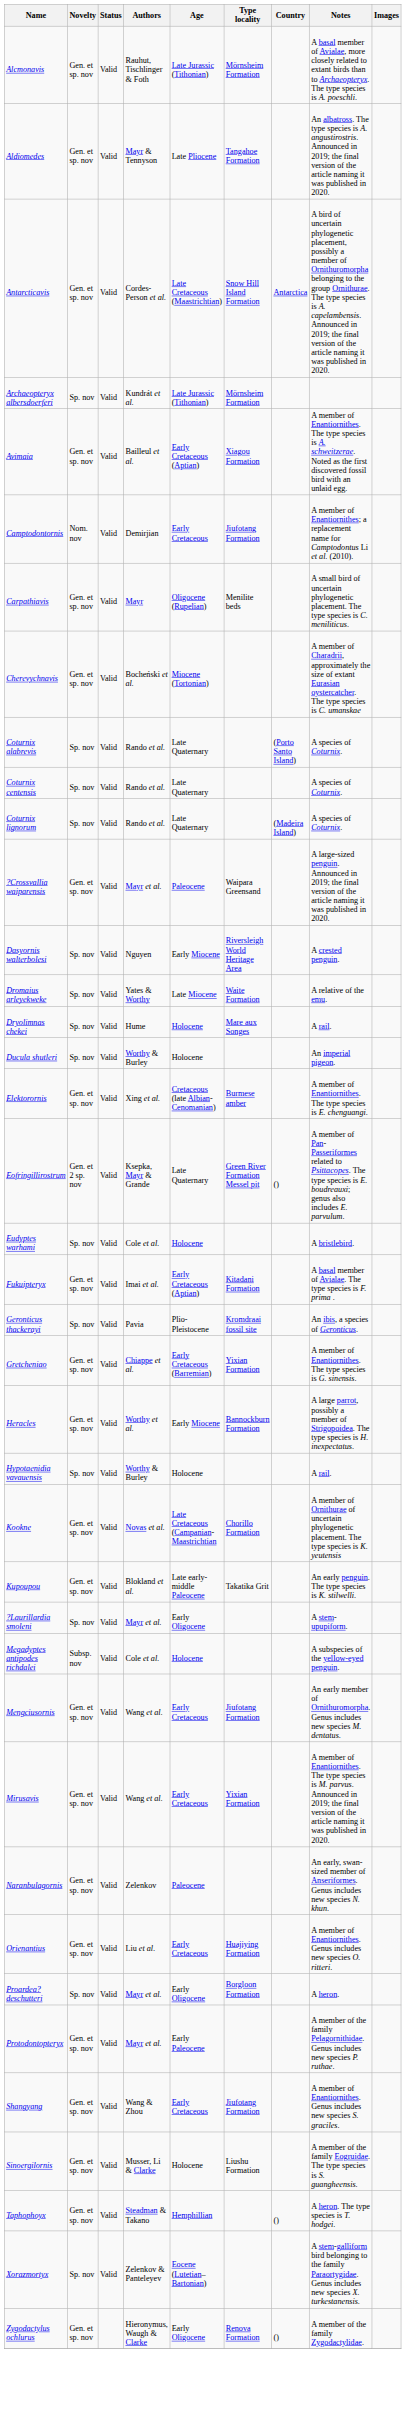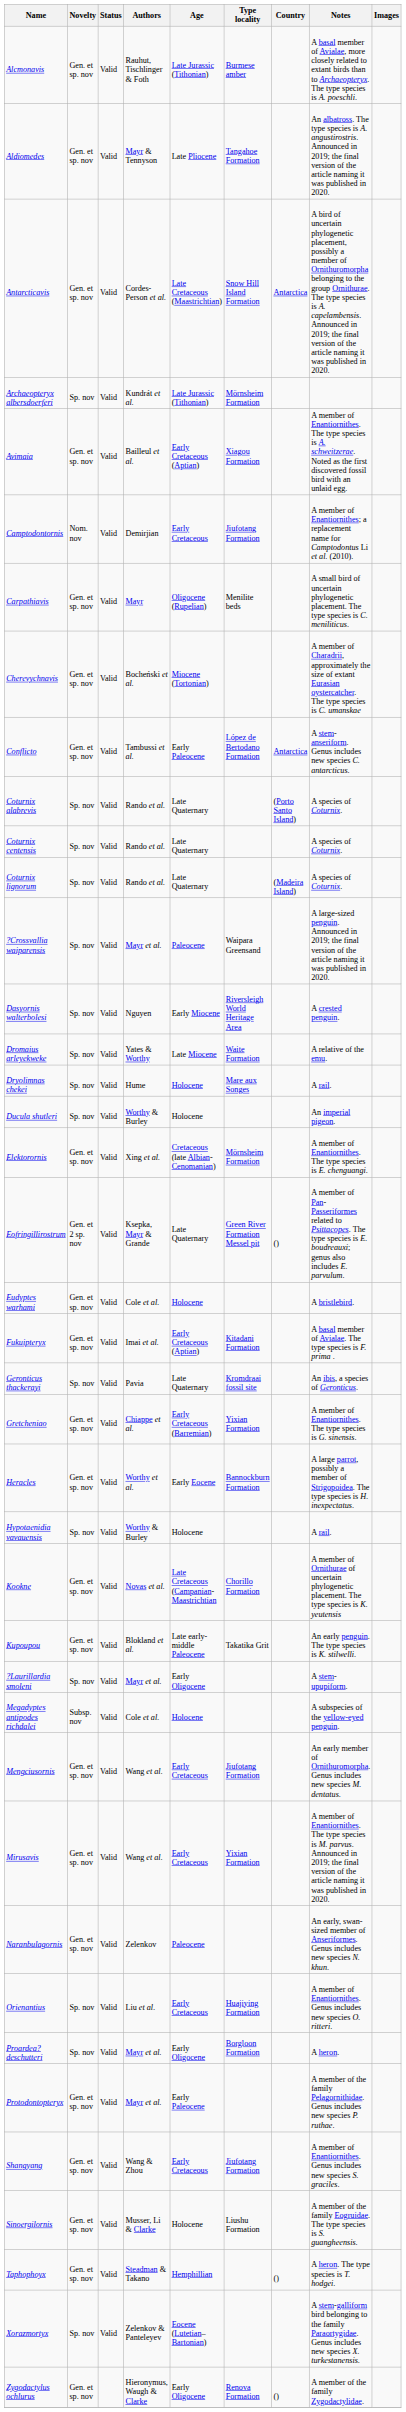(245, 69) Mörnsheim Formation -> (240, 69) Burmese amber
+ row: (21, 751)
(81, 886) Gen. et sp. nov -> (82, 945) Sp. nov
(240, 1098) Burmese amber -> (245, 1157) Mörnsheim Formation
(82, 1243) Sp. nov -> (81, 1302) Gen. et sp. nov
(190, 1324) Plio-Pleistocene -> (190, 1383) Late Quaternary
(196, 1423) Early Miocene -> (193, 1482) Early Eocene
(81, 1948) Gen. et sp. nov -> (82, 2007) Sp. nov
